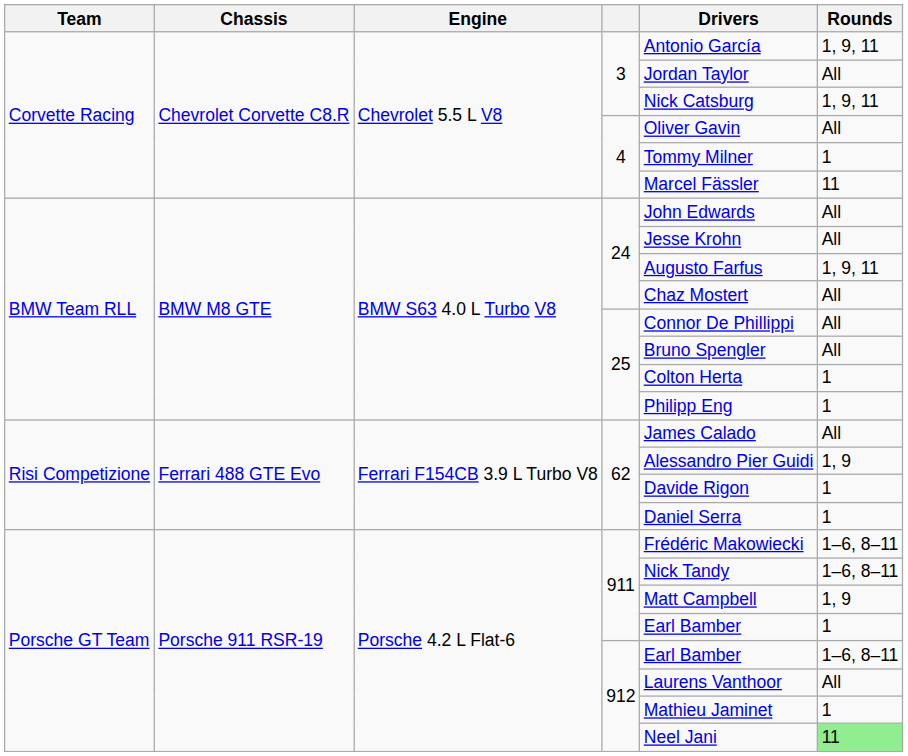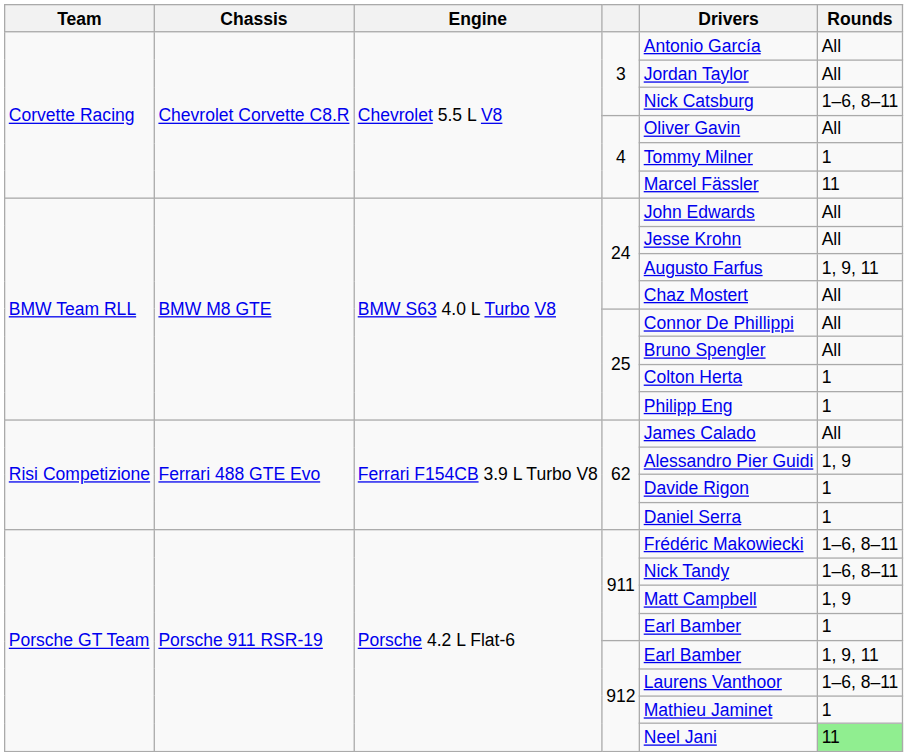(850, 46) 1, 9, 11 -> (831, 46) All
(850, 101) 1, 9, 11 -> (860, 101) 1–6, 8–11
(860, 654) 1–6, 8–11 -> (850, 654) 1, 9, 11
(831, 682) All -> (860, 682) 1–6, 8–11
